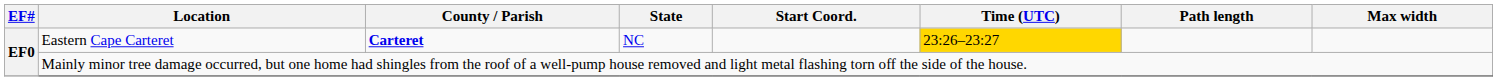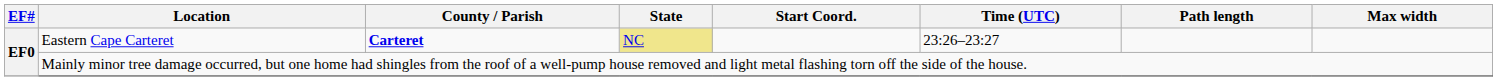(634, 40) no background -> (634, 40) khaki background
(961, 40) gold background -> (961, 40) no background
